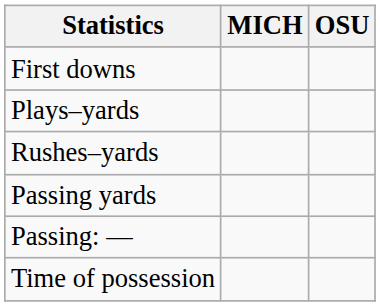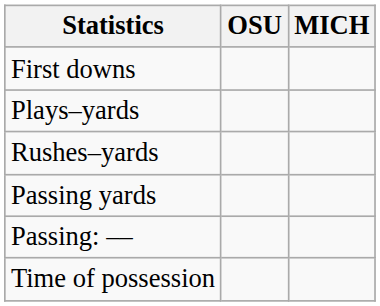columns swapped: (342, 26) <-> (265, 26)
